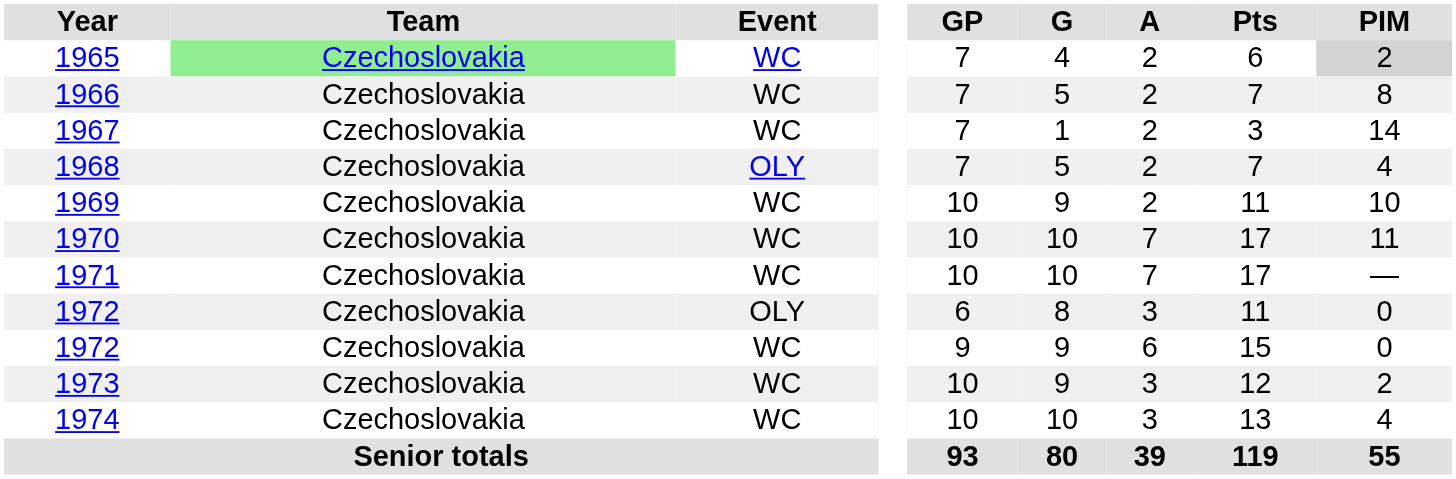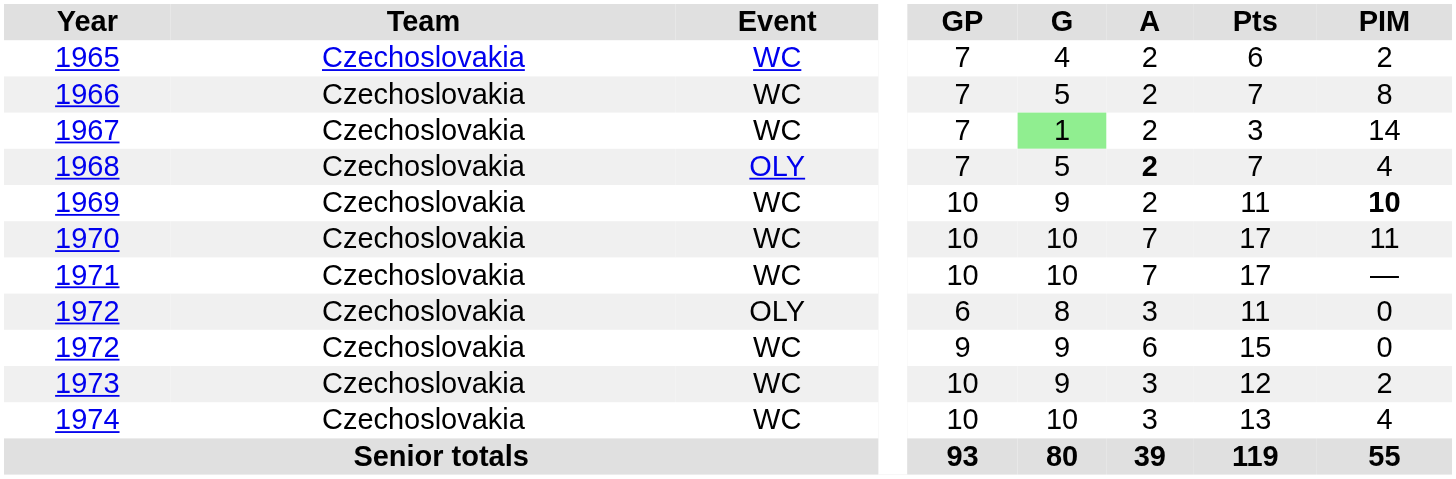(423, 57) lightgreen background -> (423, 57) no background
(1384, 57) lightgrey background -> (1384, 57) no background
(1062, 130) no background -> (1062, 130) lightgreen background
(1150, 166) normal -> (1150, 166) bold
(1384, 202) normal -> (1384, 202) bold
